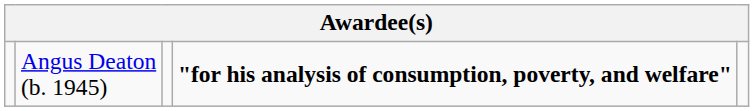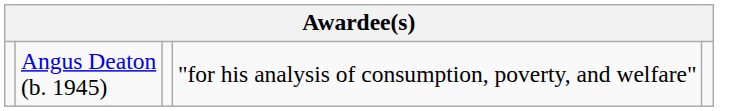(455, 73) bold -> (437, 73) normal
